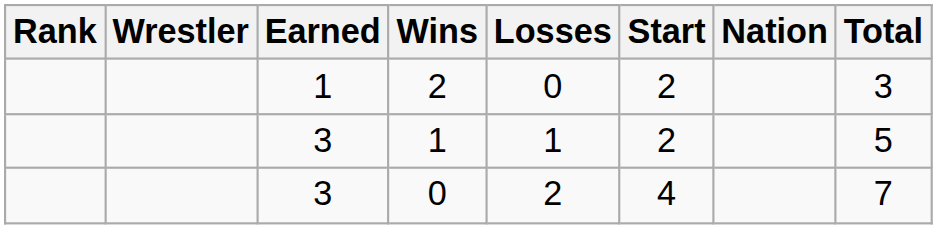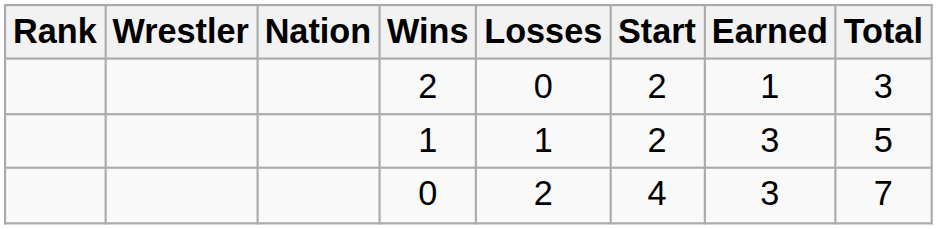columns swapped: (775, 31) <-> (323, 31)
